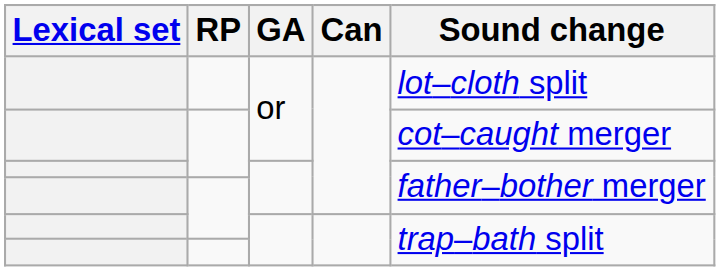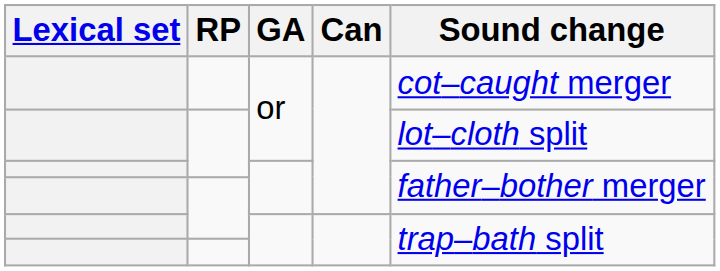(492, 82) lot–cloth split -> (534, 82) cot–caught merger
(534, 134) cot–caught merger -> (492, 134) lot–cloth split
